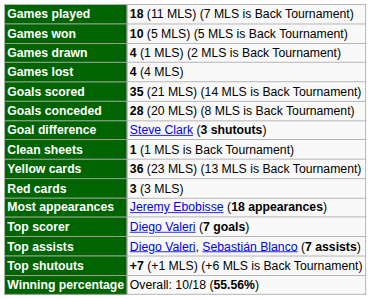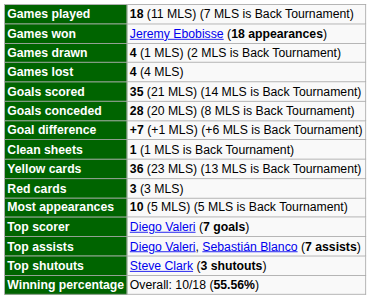(239, 34) 10 (5 MLS) (5 MLS is Back Tournament) -> (228, 34) Jeremy Ebobisse (18 appearances)
(198, 131) Steve Clark (3 shutouts) -> (246, 131) +7 (+1 MLS) (+6 MLS is Back Tournament)
(228, 208) Jeremy Ebobisse (18 appearances) -> (239, 208) 10 (5 MLS) (5 MLS is Back Tournament)
(246, 266) +7 (+1 MLS) (+6 MLS is Back Tournament) -> (198, 266) Steve Clark (3 shutouts)
